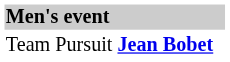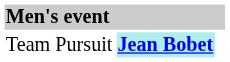(165, 44) no background -> (165, 44) paleturquoise background
